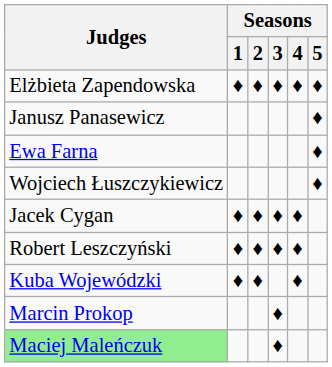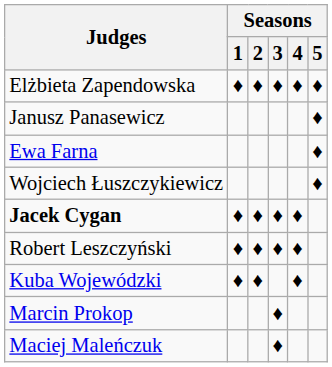(61, 215) normal -> (65, 215) bold
(86, 345) lightgreen background -> (86, 345) no background
